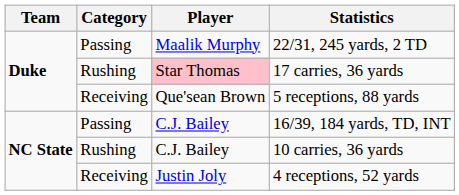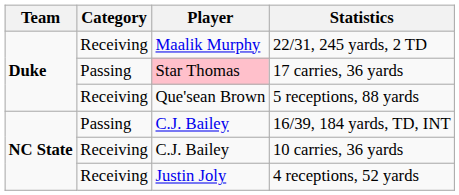(106, 44) Passing -> (114, 44) Receiving
(108, 71) Rushing -> (106, 71) Passing
(108, 150) Rushing -> (114, 150) Receiving
